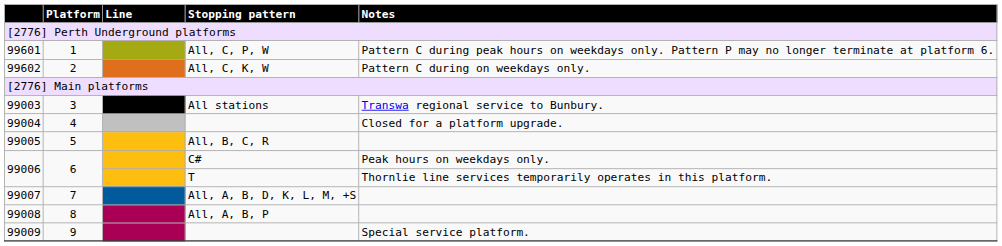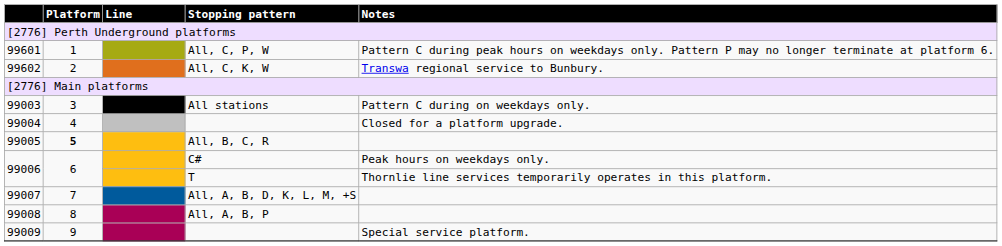(476, 68) Pattern C during on weekdays only. -> (483, 68) Transwa regional service to Bunbury.
(483, 105) Transwa regional service to Bunbury. -> (476, 105) Pattern C during on weekdays only.
(73, 141) normal -> (73, 141) bold
